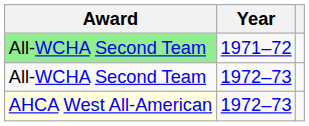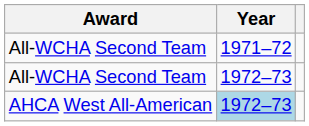(107, 47) lightgreen background -> (107, 47) no background
(110, 105) lightyellow background -> (110, 105) no background
(256, 105) no background -> (256, 105) lightblue background
